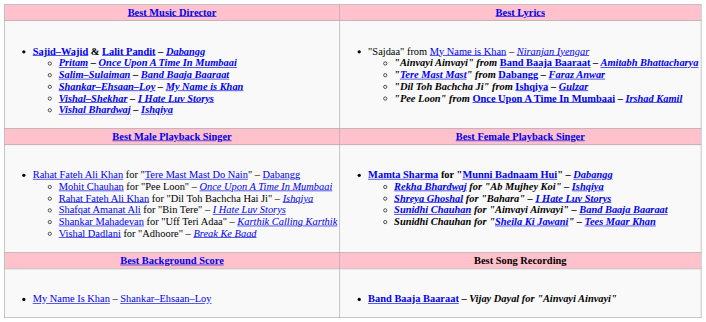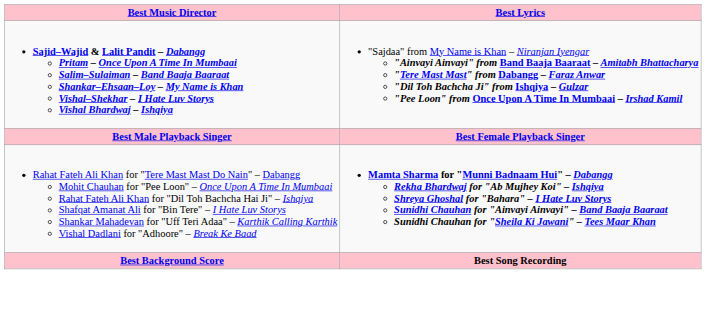- row: (172, 299)
